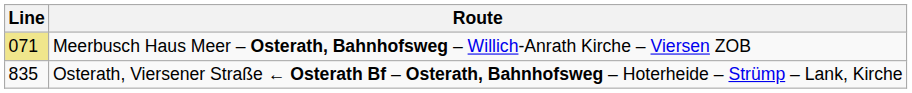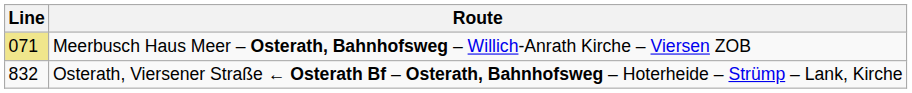(23, 74) 835 -> (23, 74) 832
